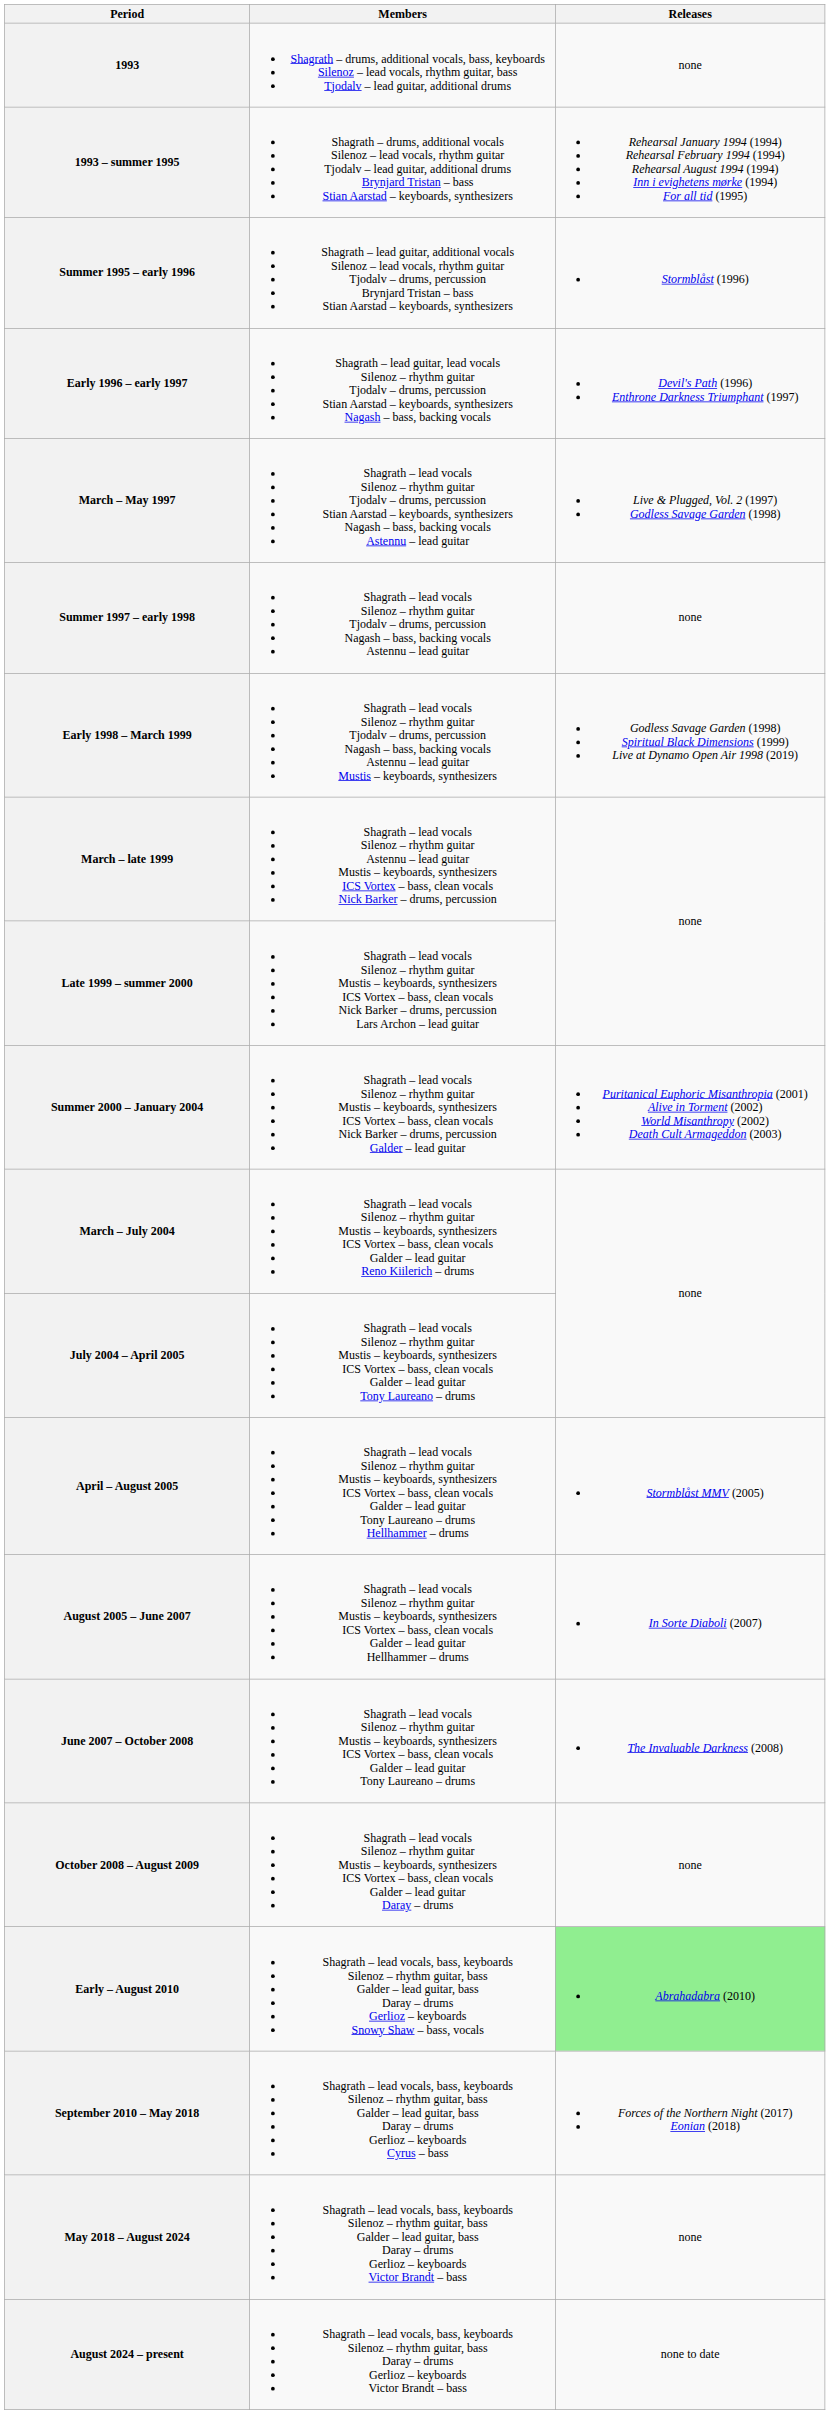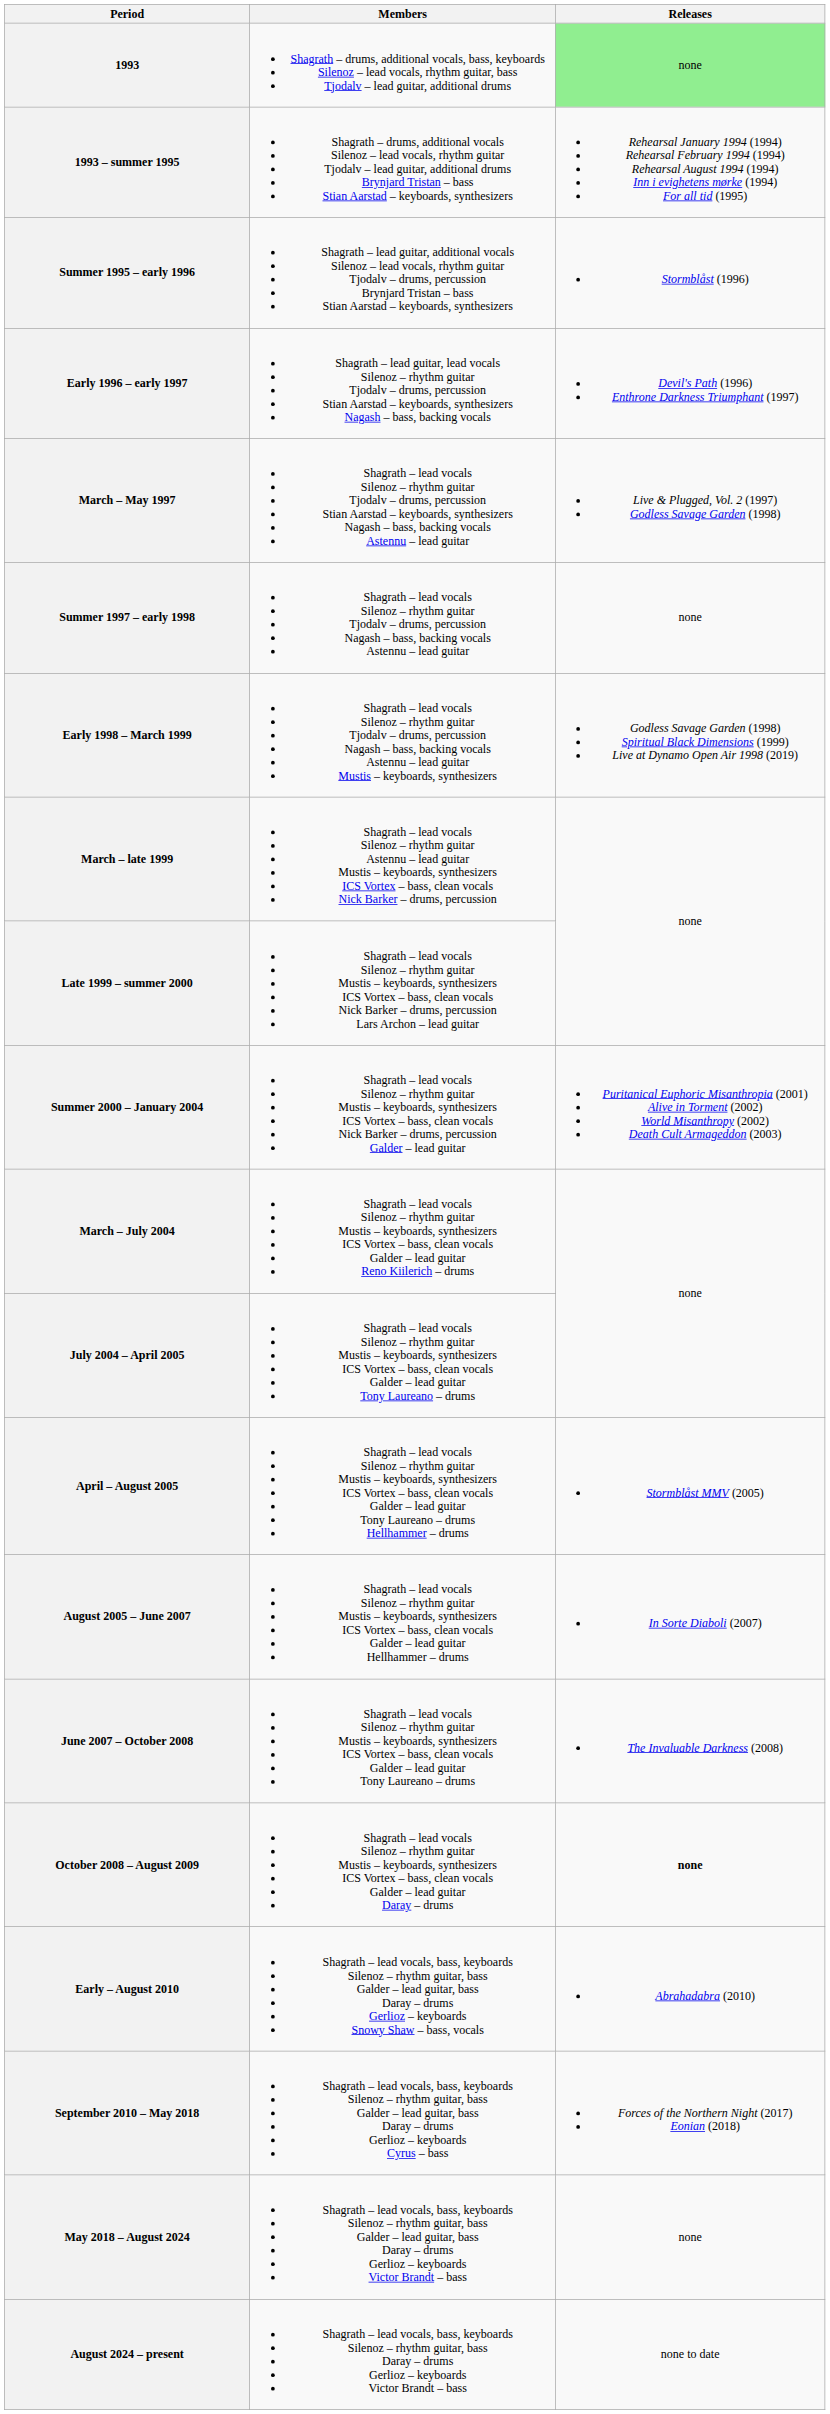(690, 65) no background -> (690, 65) lightgreen background
(690, 1865) normal -> (690, 1865) bold
(690, 1996) lightgreen background -> (690, 1996) no background
